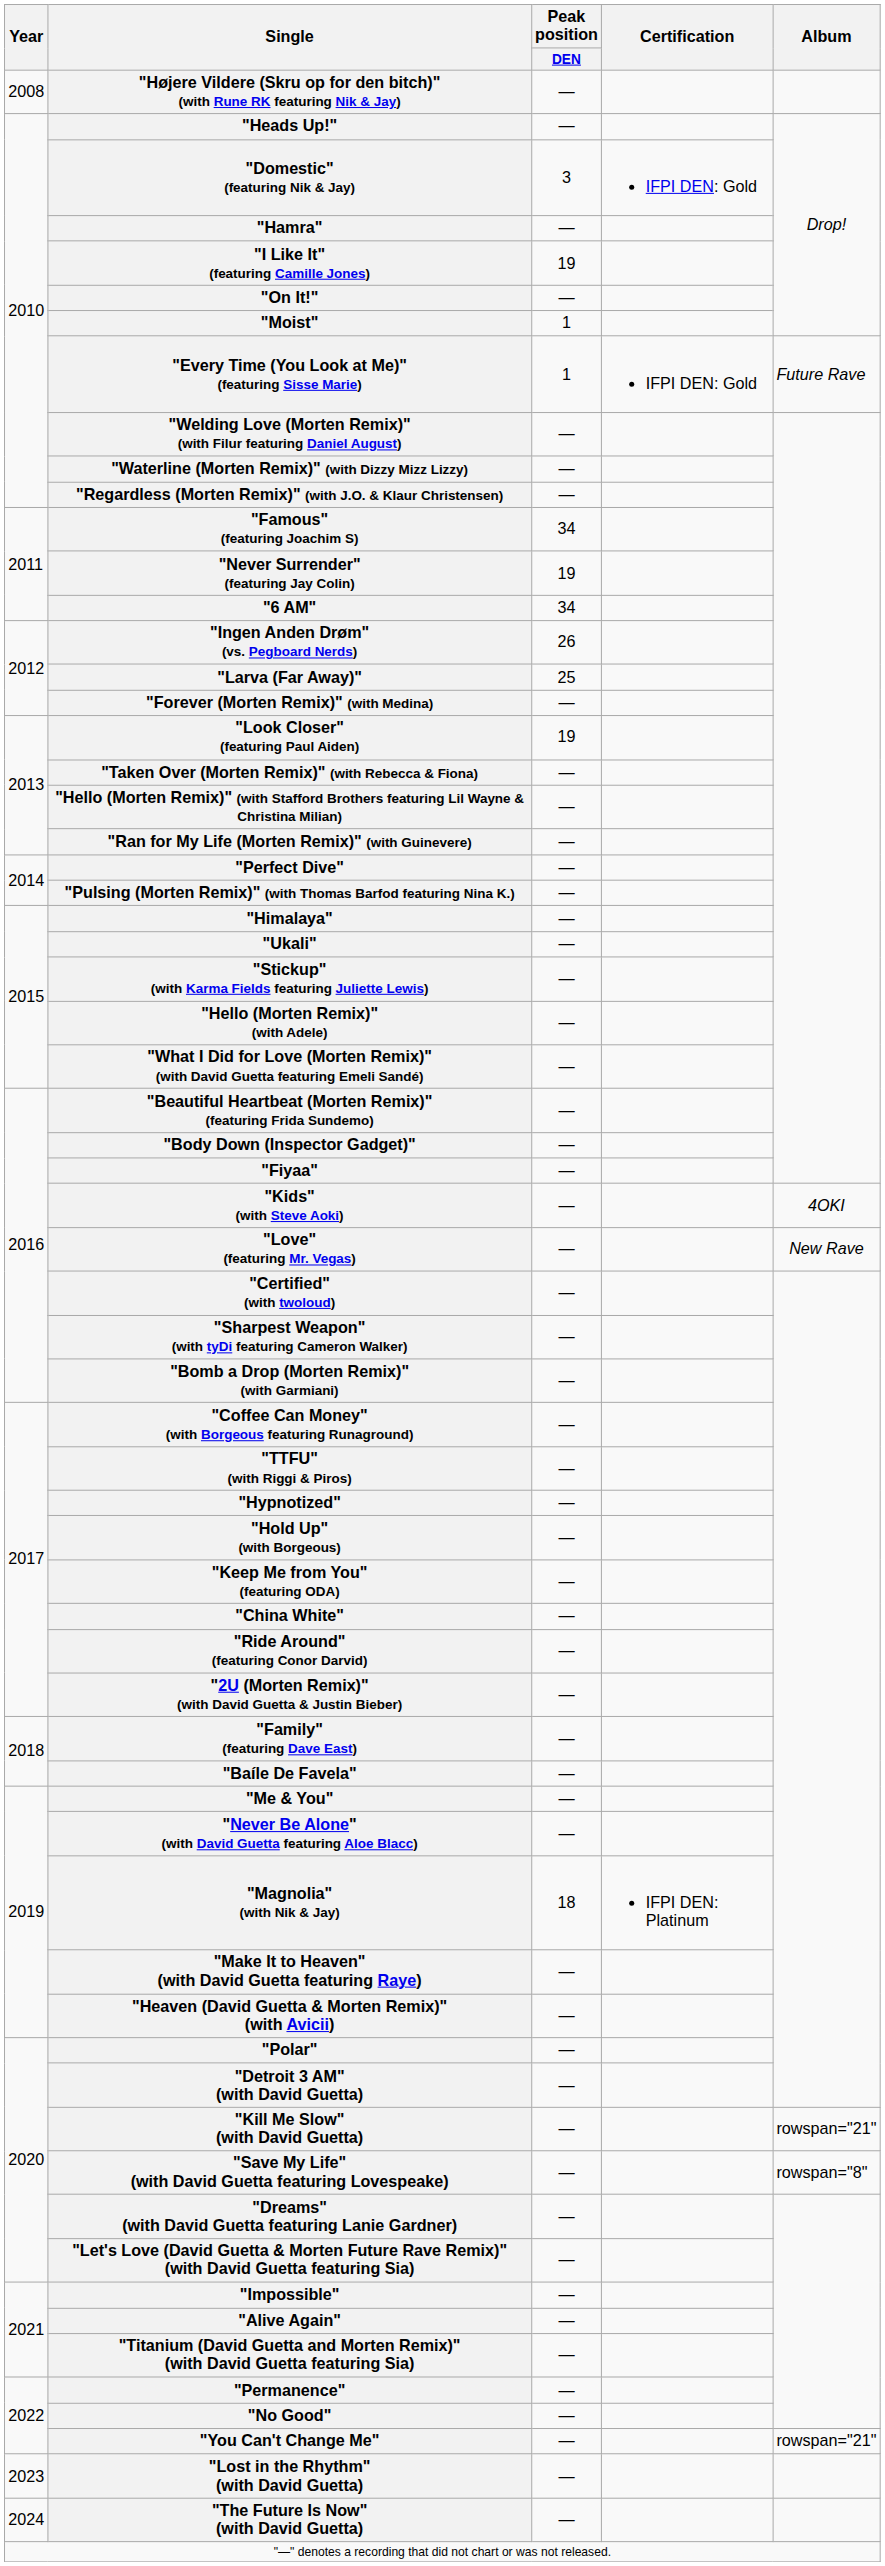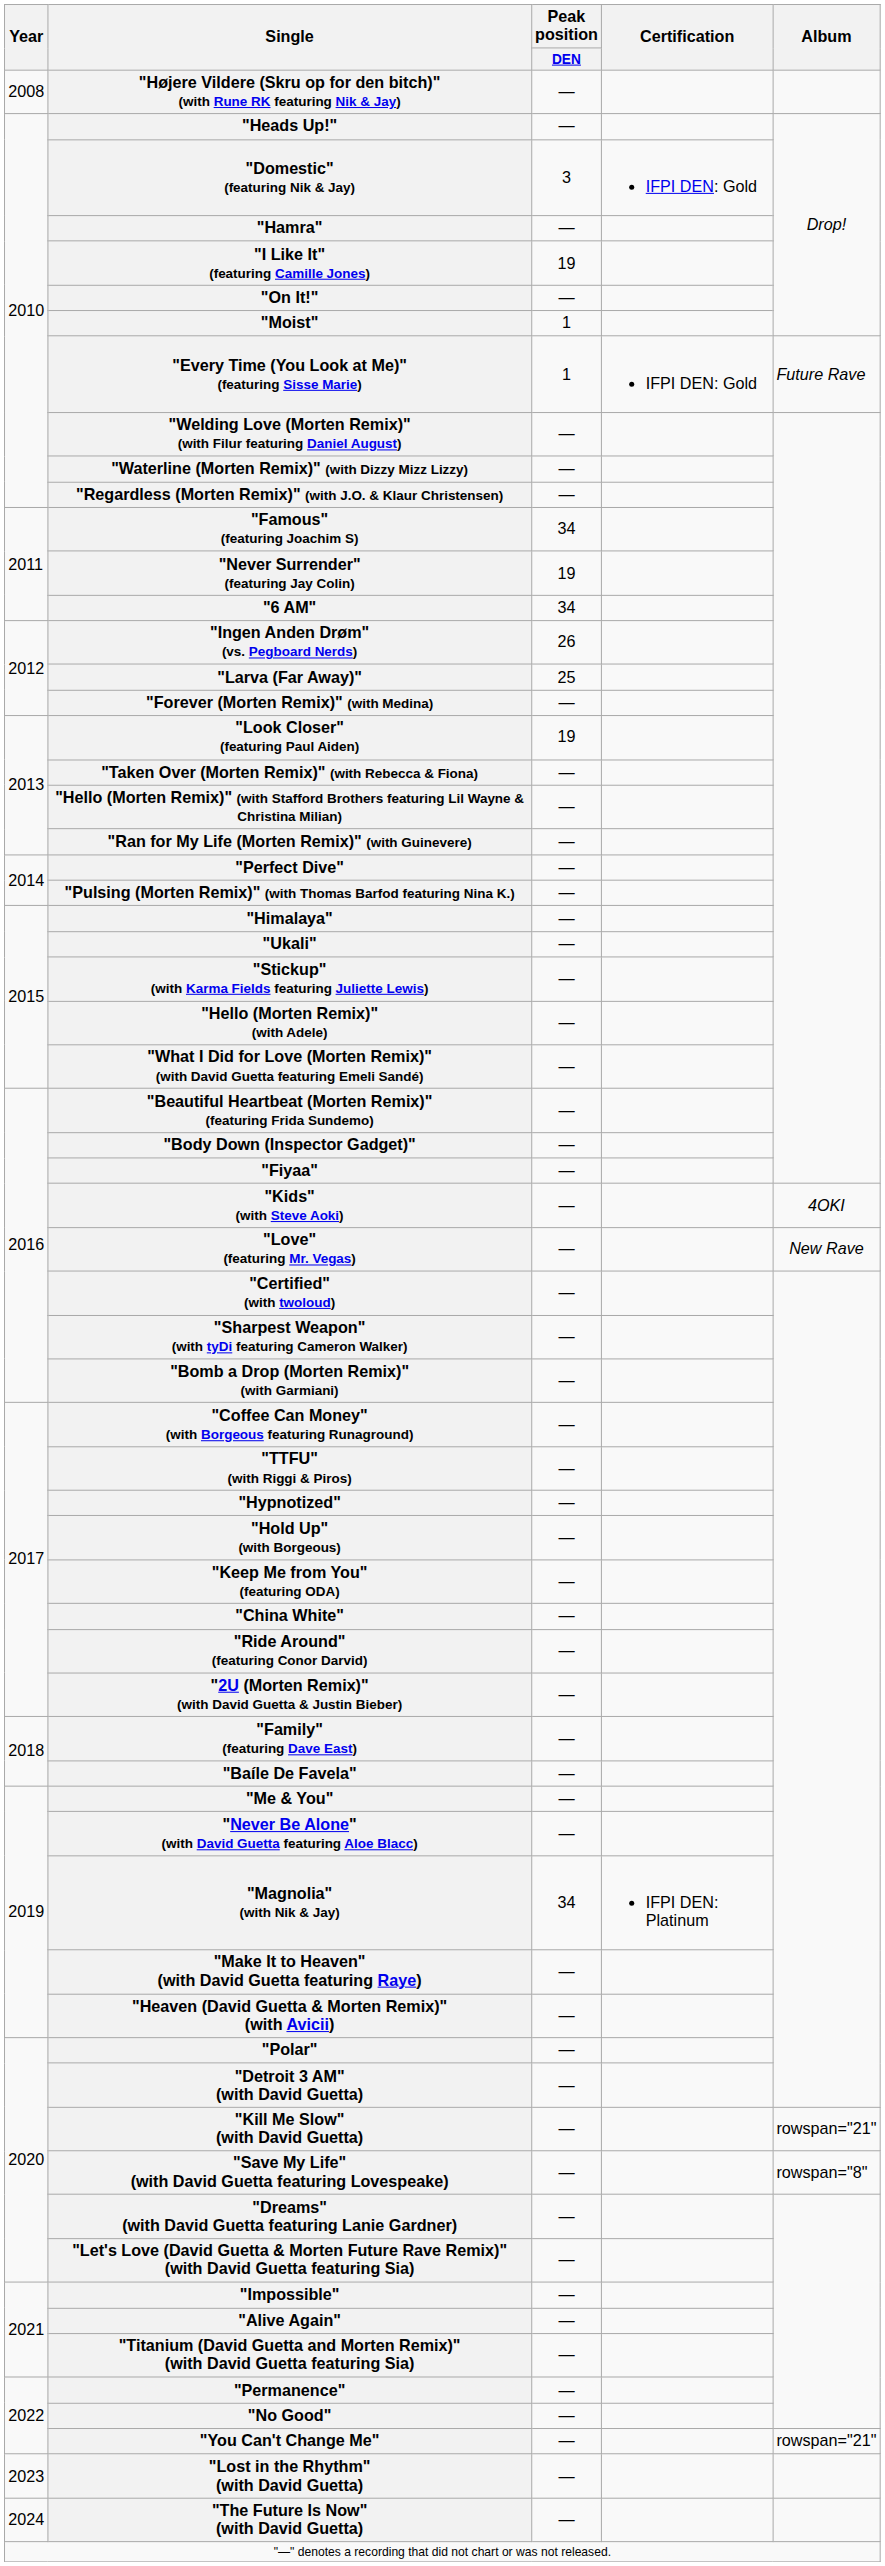(566, 1902) 18 -> (566, 1902) 34
